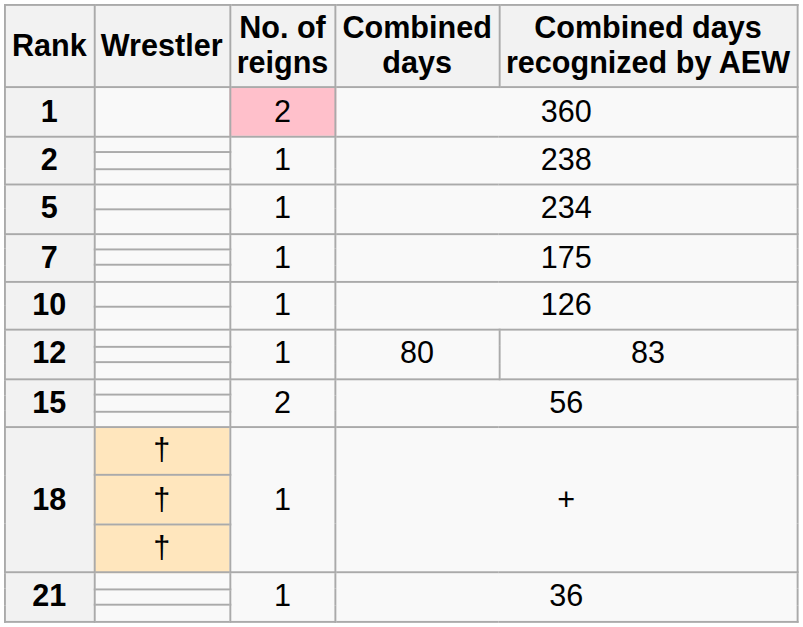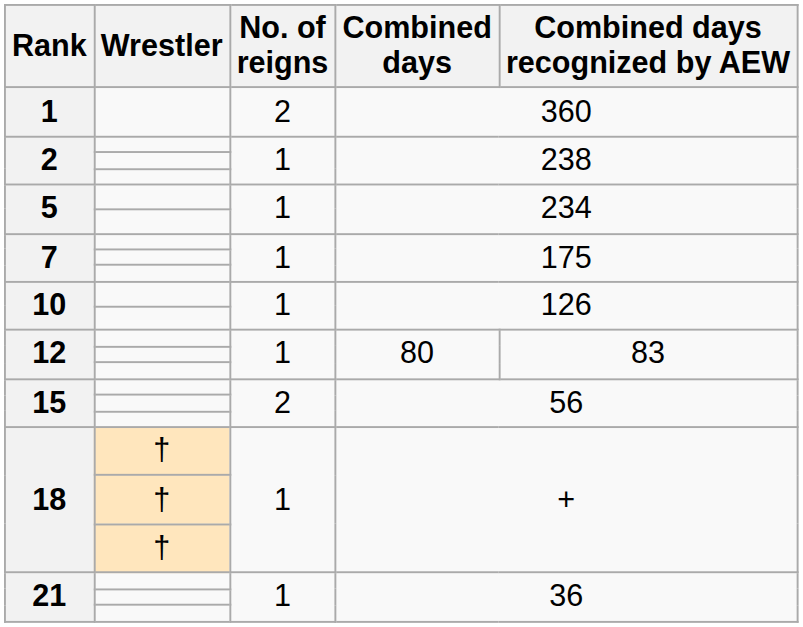(282, 111) pink background -> (282, 111) no background
